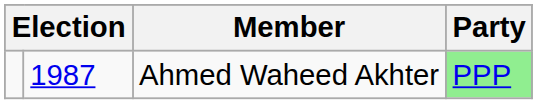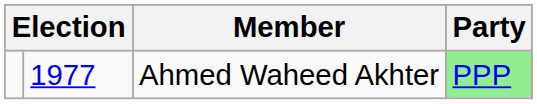(63, 74) 1987 -> (63, 74) 1977
